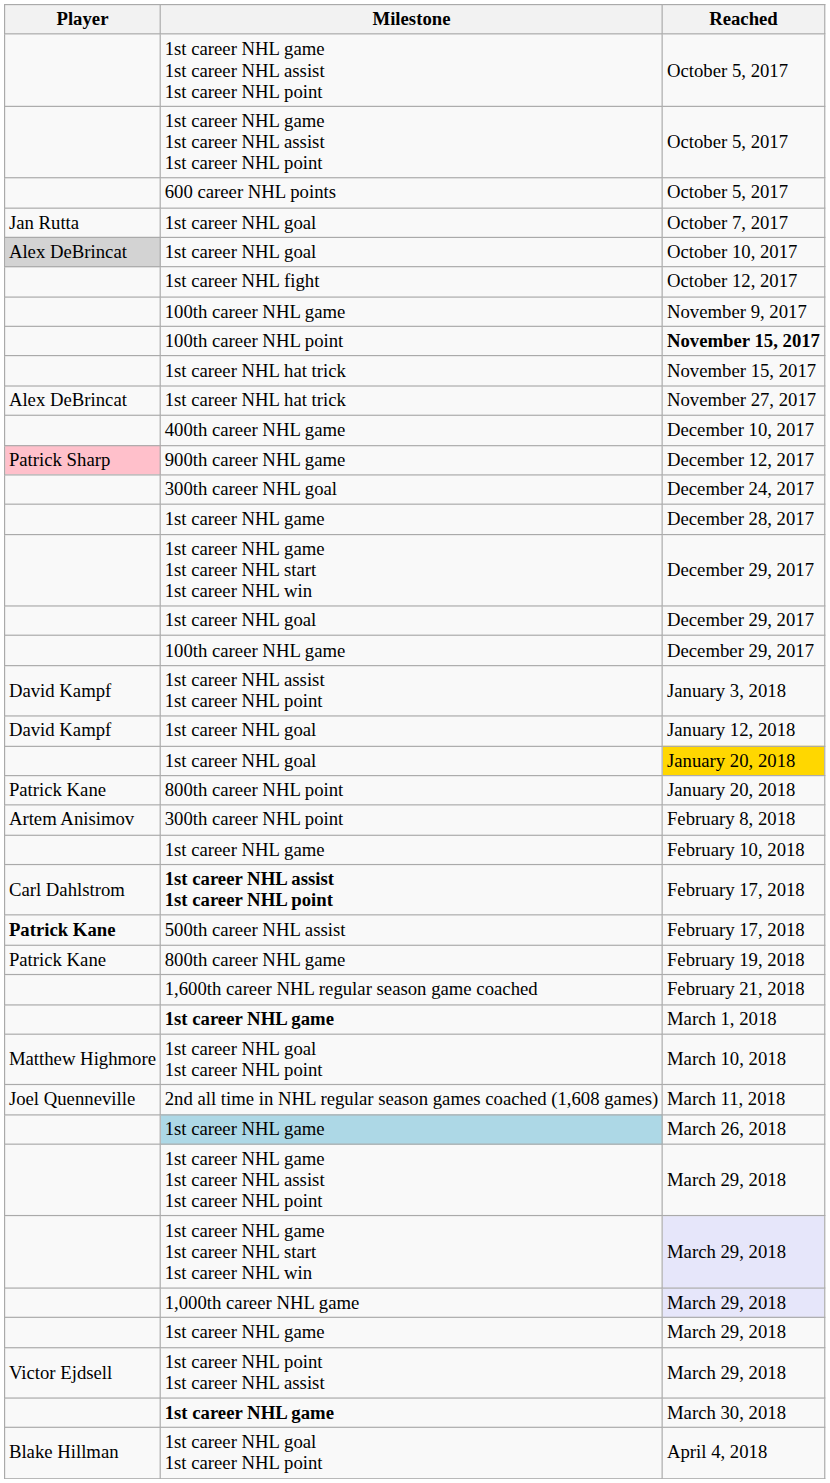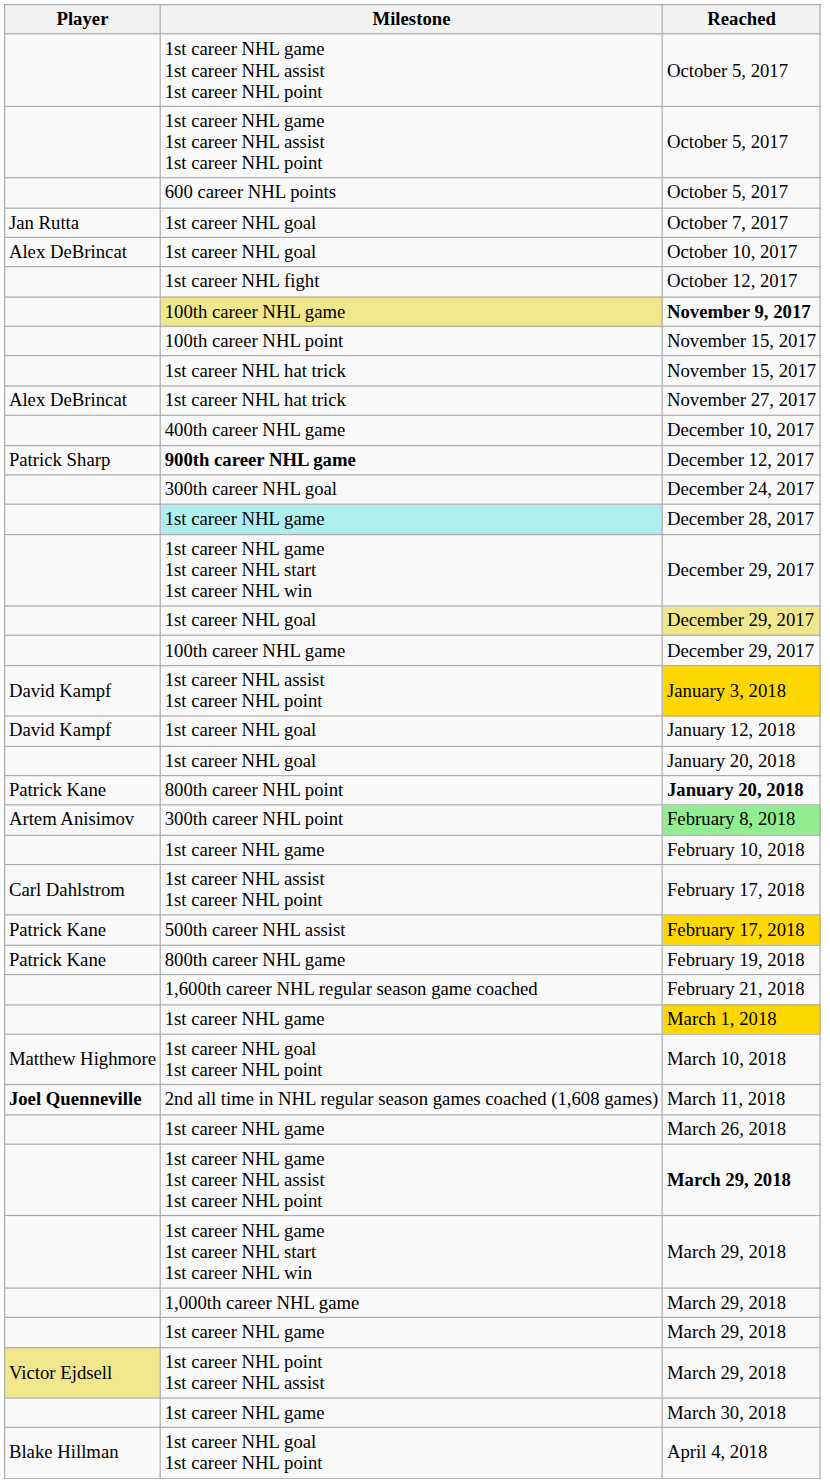(68, 252) lightgrey background -> (68, 252) no background
(255, 311) no background -> (255, 311) khaki background
(737, 311) normal -> (739, 311) bold
(743, 341) bold -> (742, 341) normal
(60, 459) pink background -> (60, 459) no background
(255, 459) normal -> (260, 459) bold
(245, 519) no background -> (245, 519) paleturquoise background
(741, 620) no background -> (741, 620) khaki background
(726, 690) no background -> (726, 690) gold background
(731, 760) gold background -> (731, 760) no background
(731, 790) normal -> (735, 790) bold
(731, 819) no background -> (731, 819) lightgreen background
(249, 889) bold -> (245, 889) normal
(62, 930) bold -> (58, 930) normal
(736, 930) no background -> (736, 930) gold background
(249, 1019) bold -> (245, 1019) normal
(722, 1019) no background -> (722, 1019) gold background
(72, 1099) normal -> (75, 1099) bold
(245, 1129) lightblue background -> (245, 1129) no background
(726, 1179) normal -> (729, 1179) bold
(726, 1251) lavender background -> (726, 1251) no background
(726, 1302) lavender background -> (726, 1302) no background
(61, 1372) no background -> (61, 1372) khaki background
(249, 1412) bold -> (245, 1412) normal
